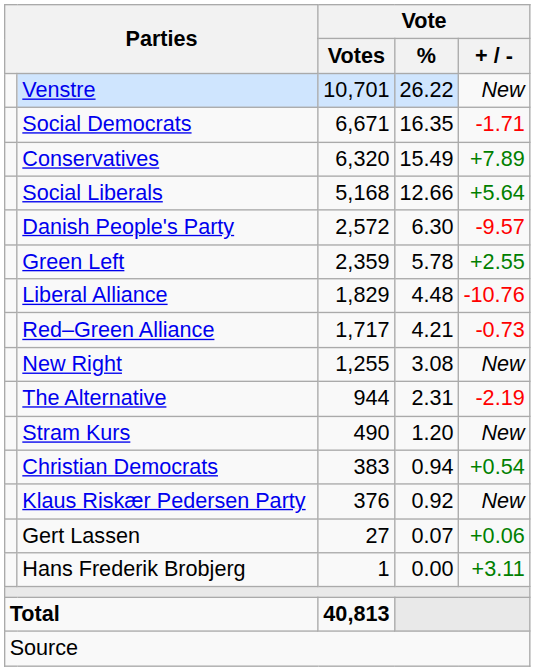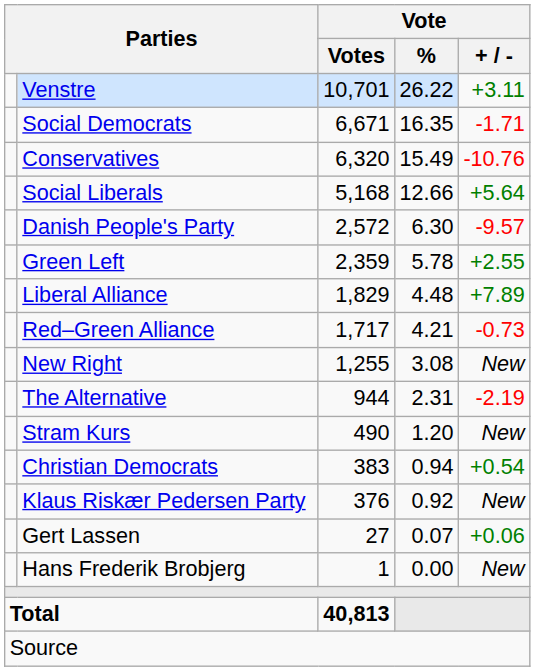(503, 90) New -> (498, 90) +3.11
(497, 158) +7.89 -> (494, 158) -10.76
(494, 295) -10.76 -> (497, 295) +7.89
(498, 569) +3.11 -> (503, 569) New
